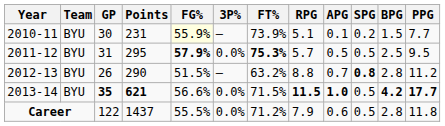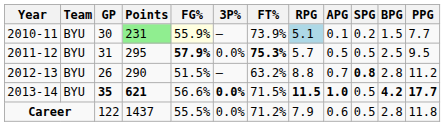(136, 34) no background -> (136, 34) lightgreen background
(303, 34) no background -> (303, 34) lightblue background
(230, 92) normal -> (230, 92) bold
